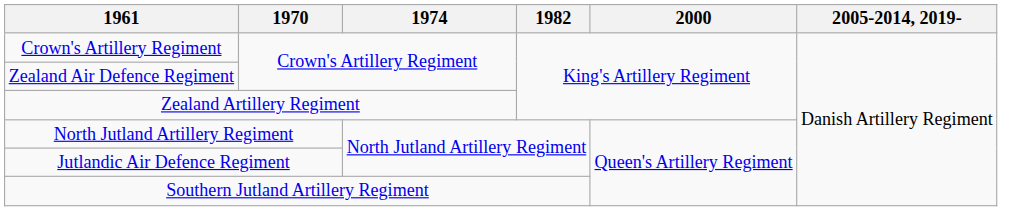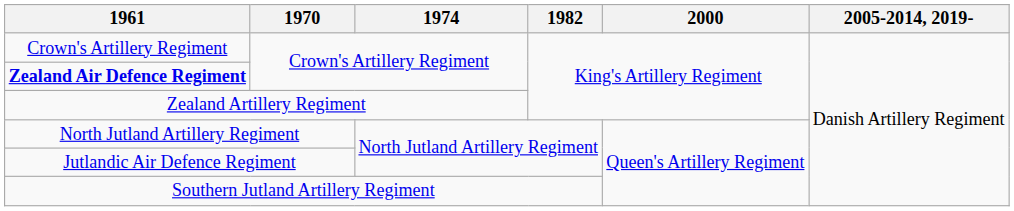(121, 76) normal -> (127, 76) bold
